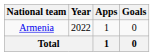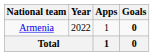(134, 28) normal -> (134, 28) bold
